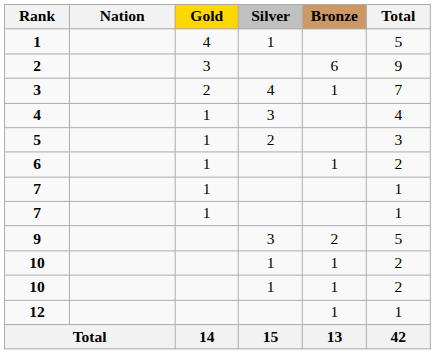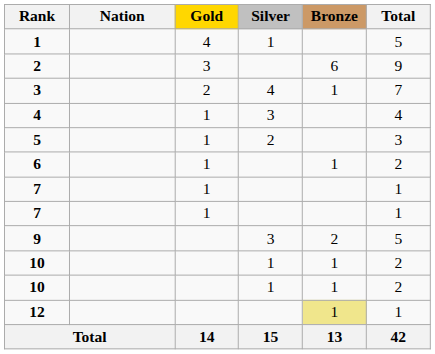(334, 312) no background -> (334, 312) khaki background
